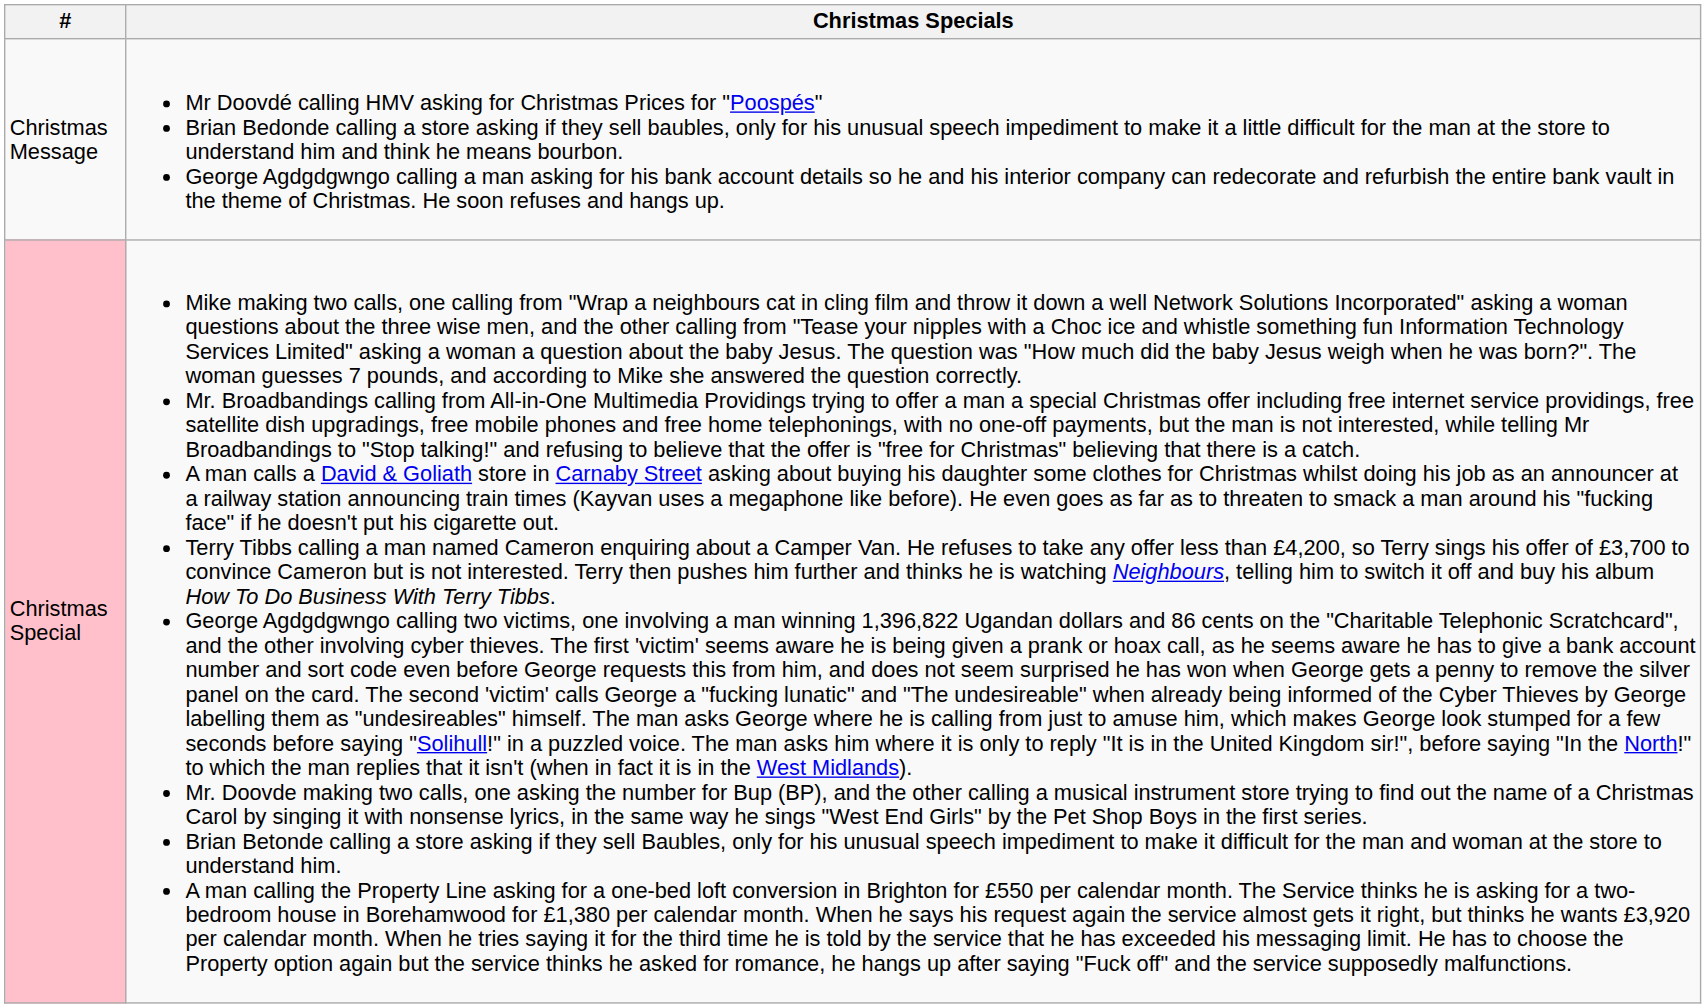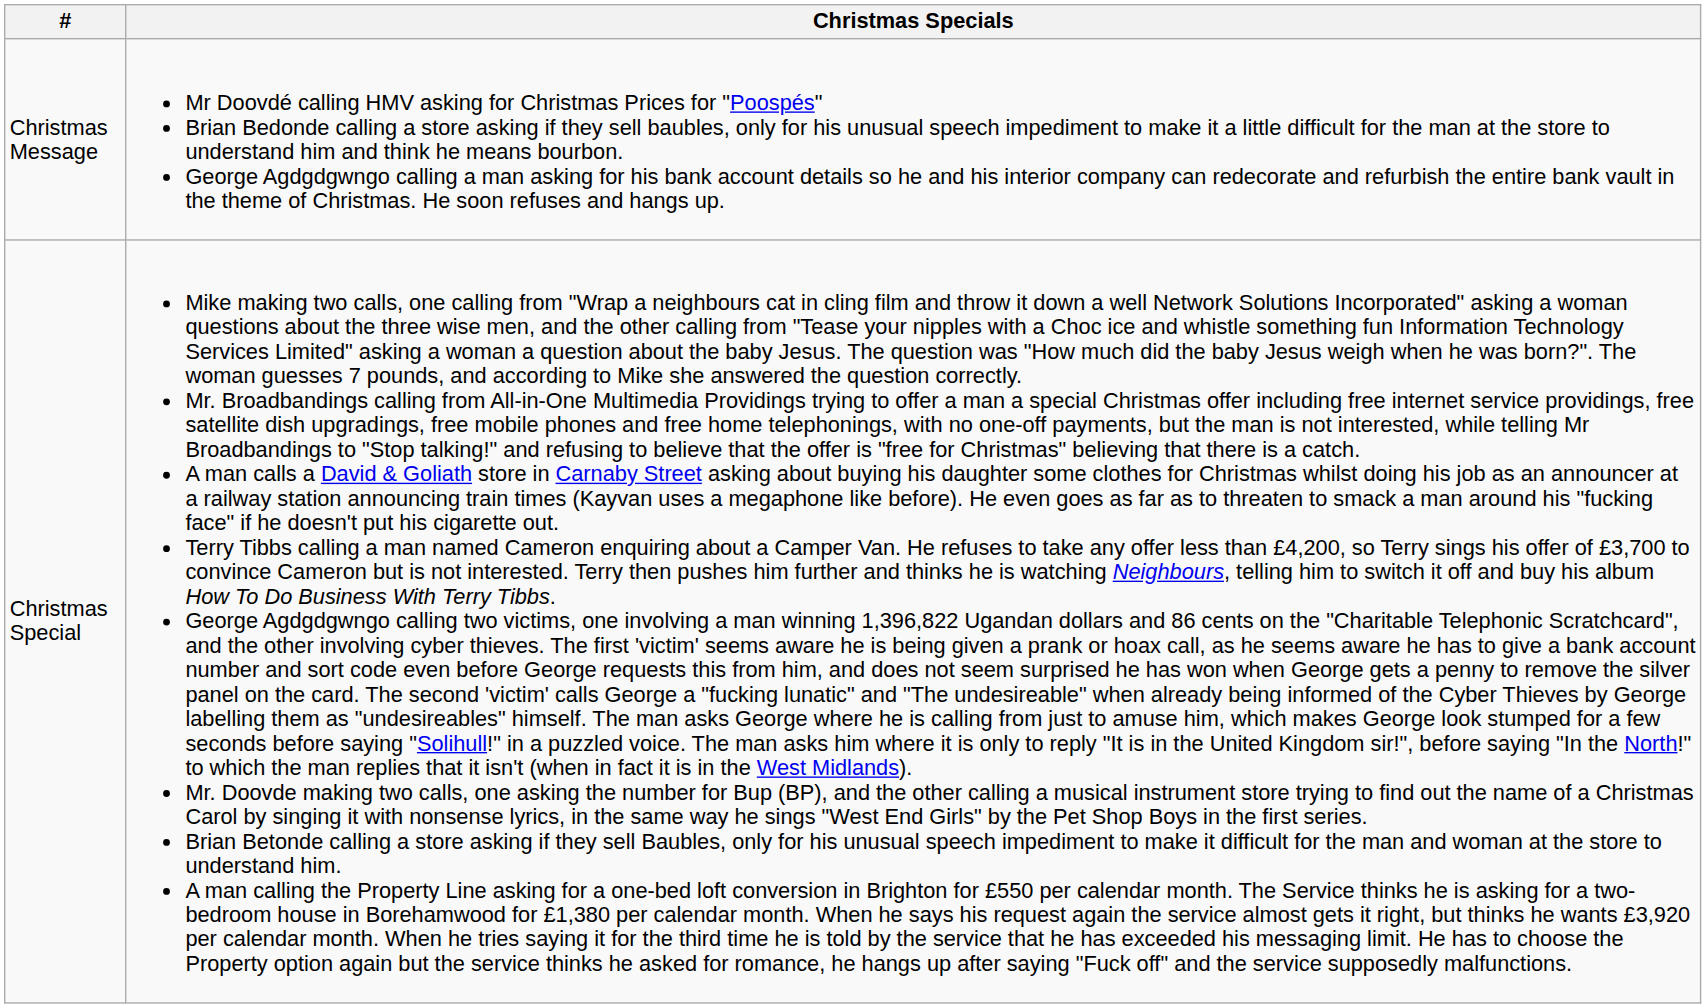(59, 621) pink background -> (59, 621) no background
